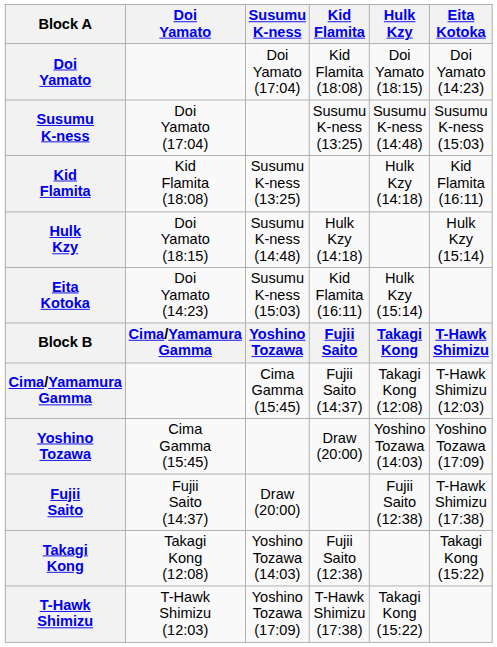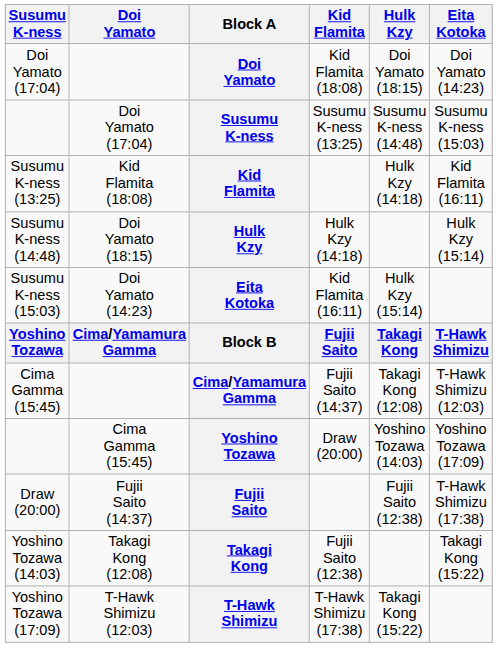columns swapped: (65, 24) <-> (277, 24)
